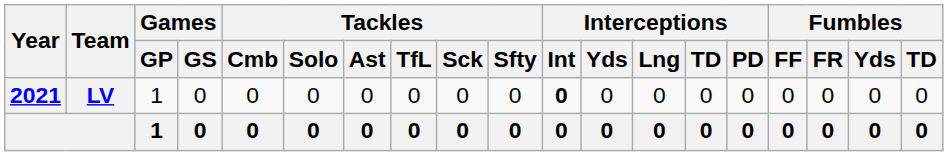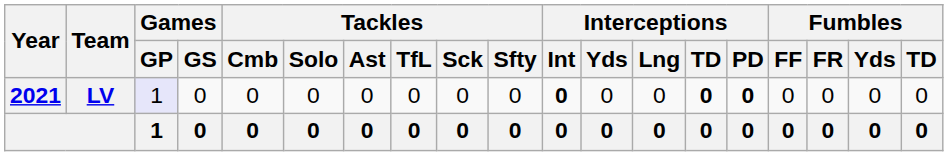(157, 95) no background -> (157, 95) lavender background
(706, 95) normal -> (706, 95) bold
(748, 95) normal -> (748, 95) bold
